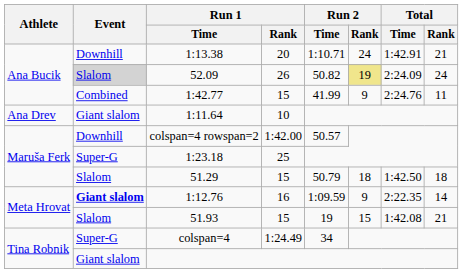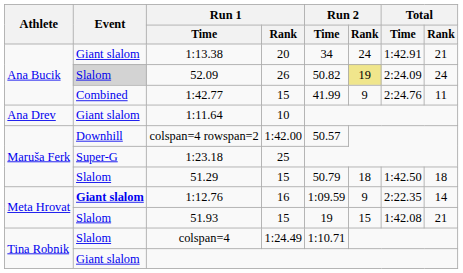(99, 54) Downhill -> (108, 54) Giant slalom
(327, 54) 1:10.71 -> (327, 54) 34
(97, 238) Super-G -> (94, 238) Slalom
(327, 238) 34 -> (327, 238) 1:10.71
